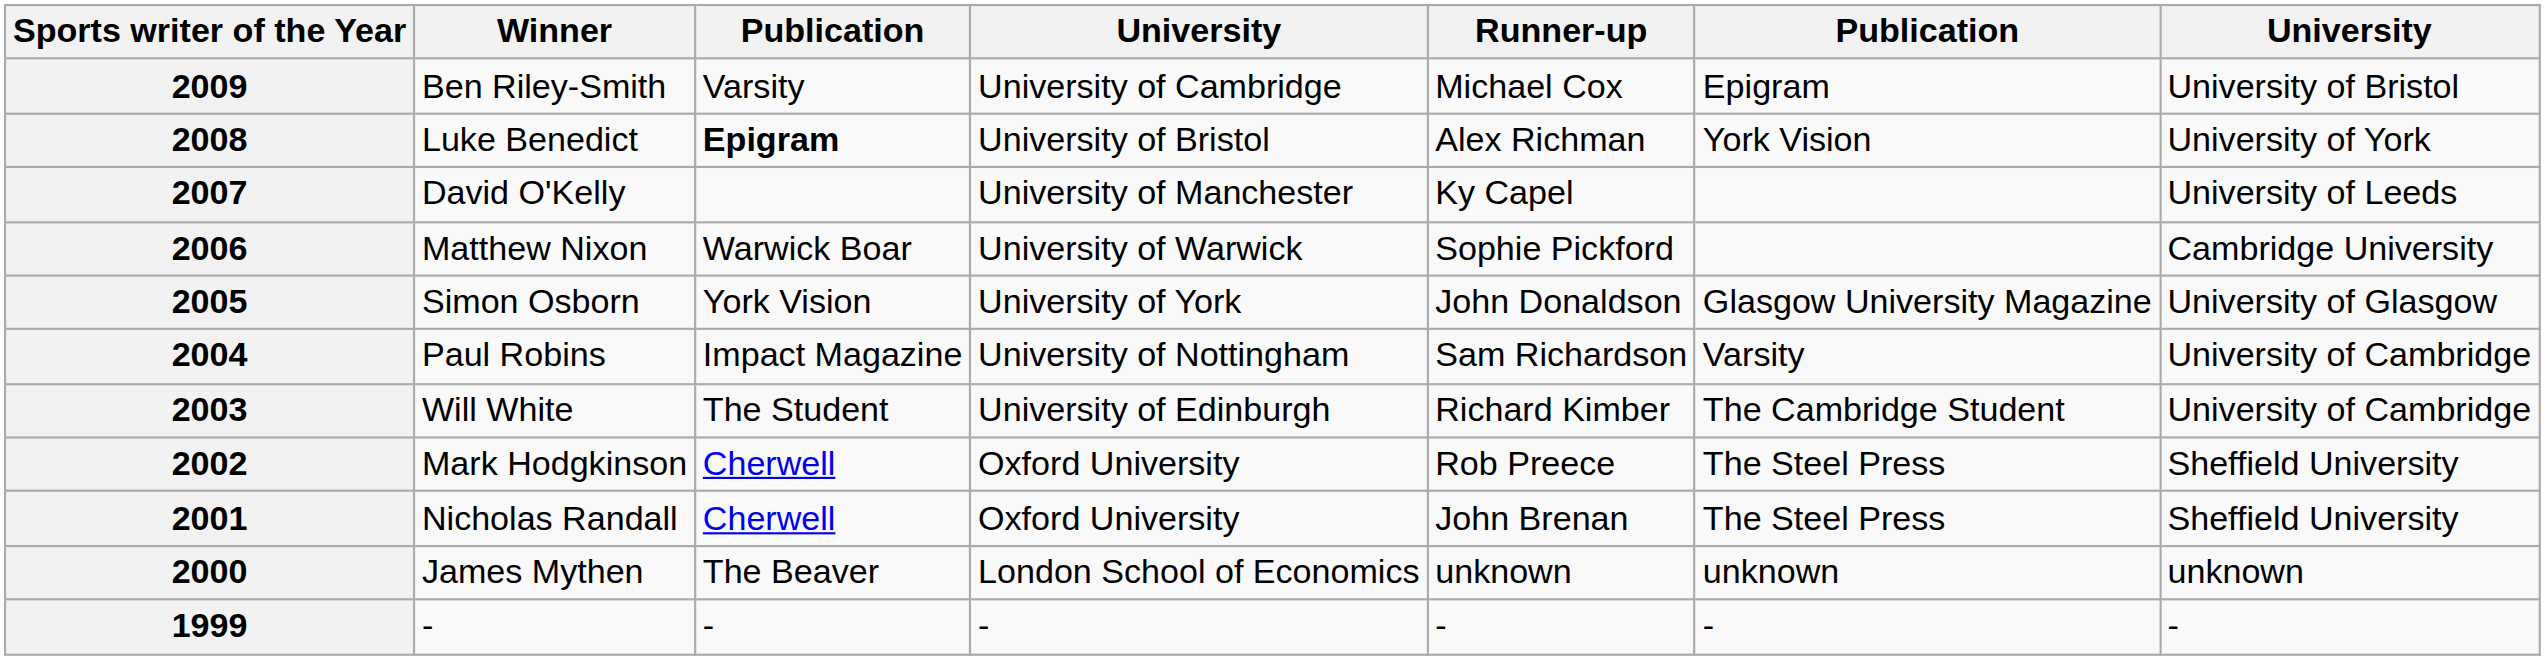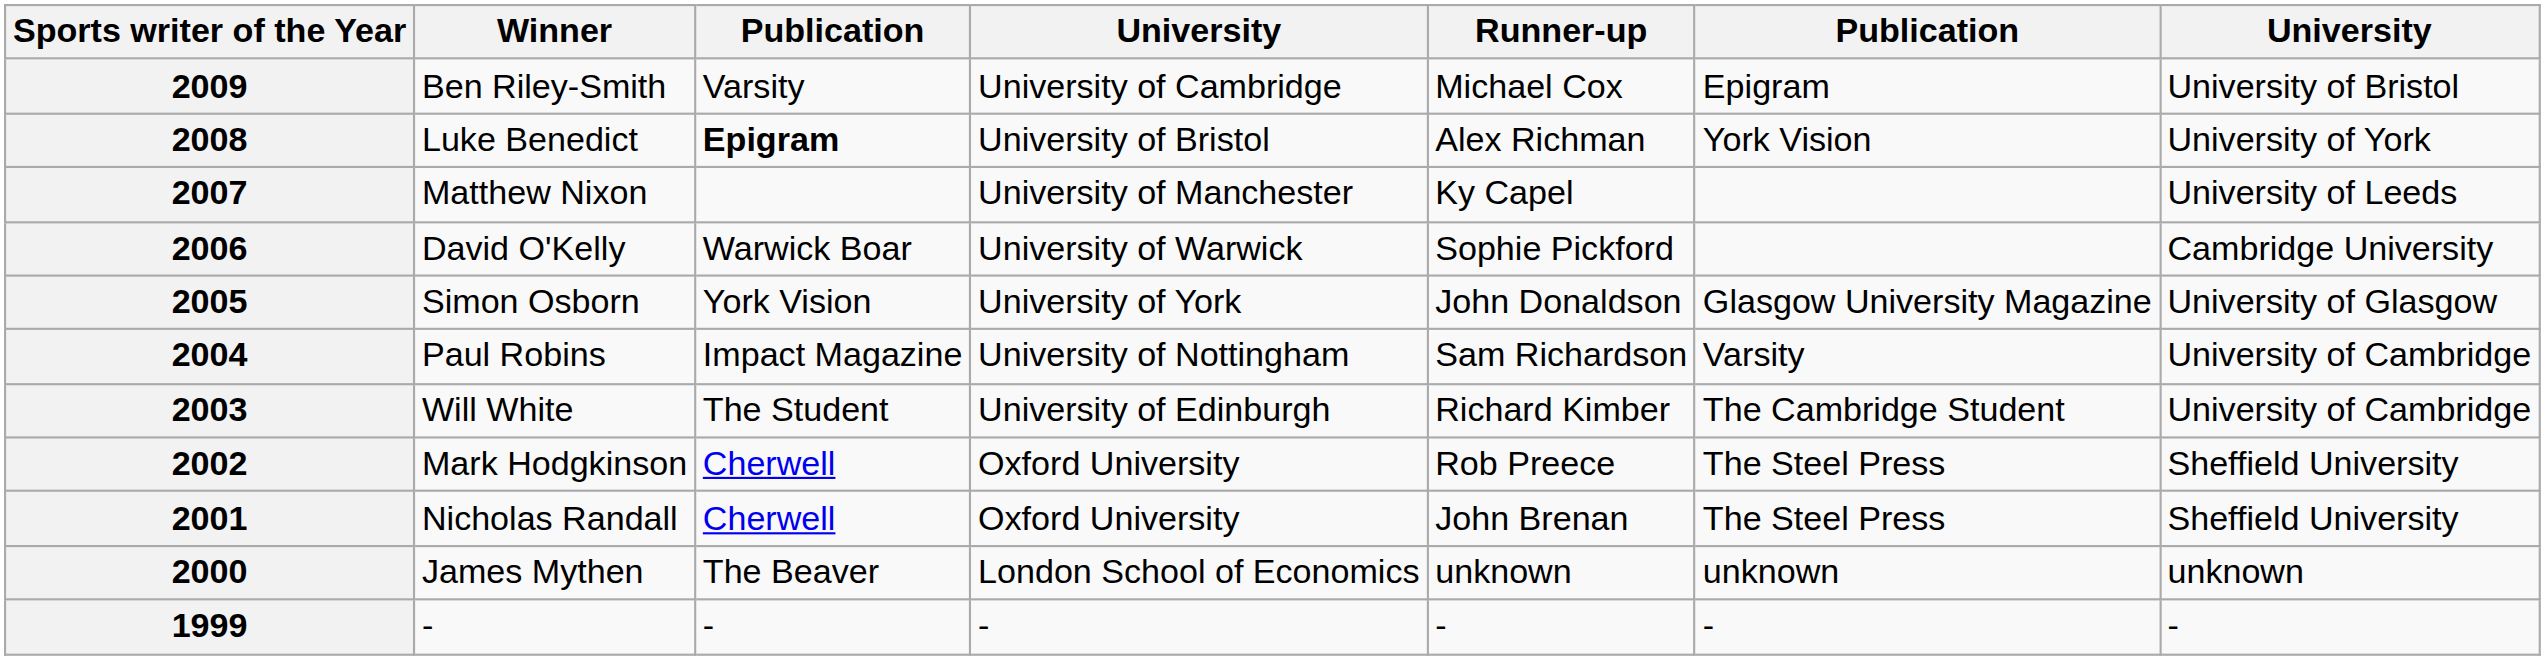(524, 193) David O'Kelly -> (535, 193) Matthew Nixon
(535, 247) Matthew Nixon -> (524, 247) David O'Kelly
